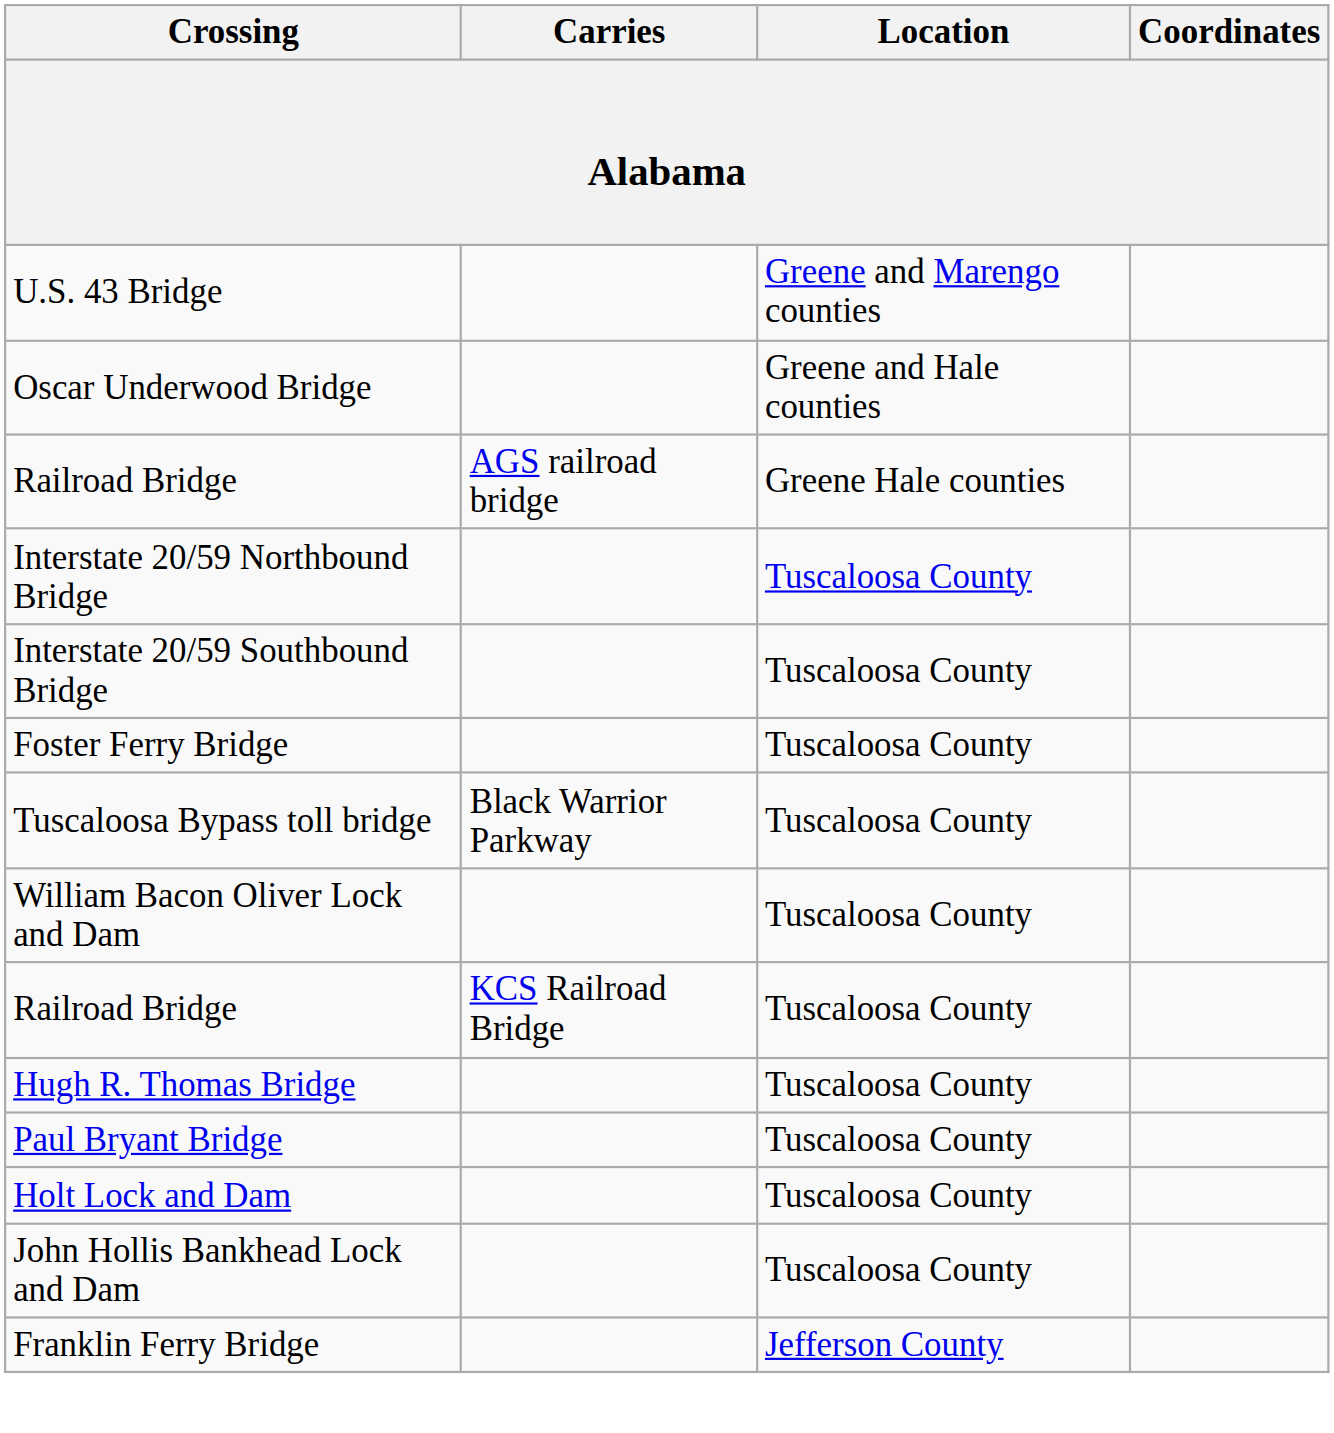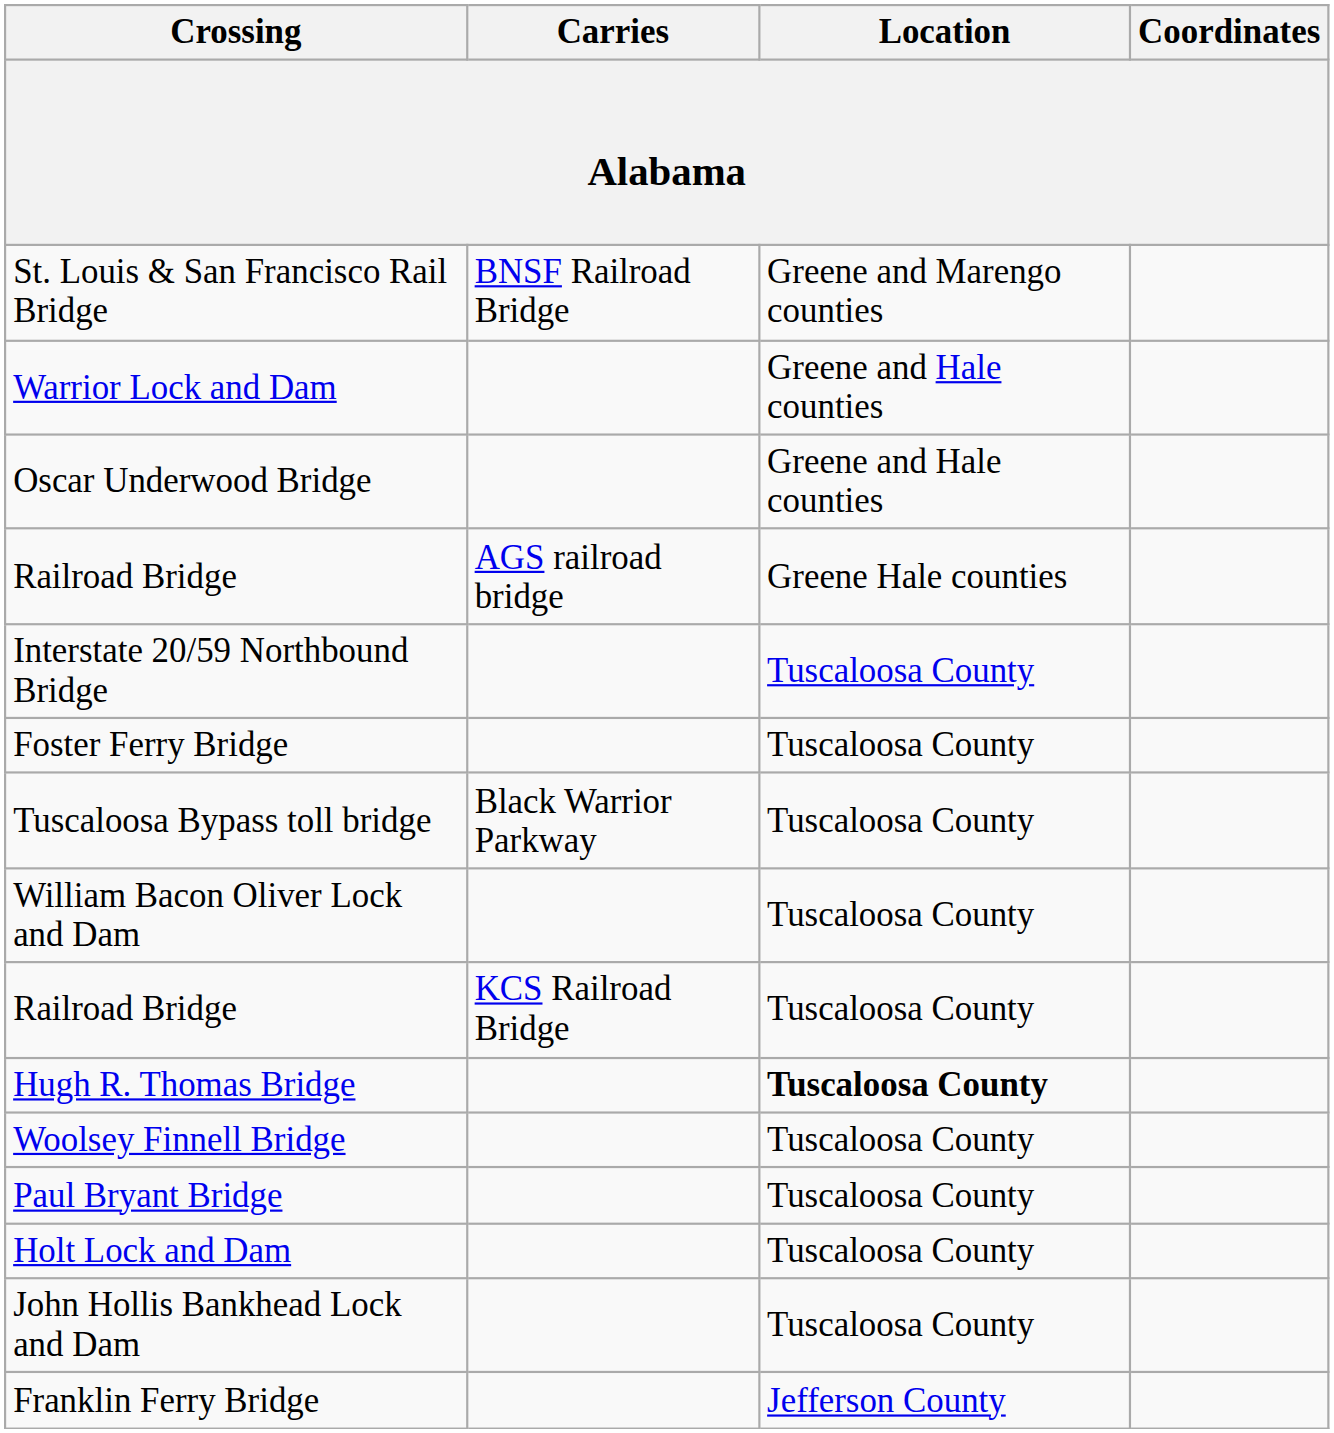- row: (118, 291)
+ row: (230, 291)
+ row: (175, 386)
- row: (211, 670)
(898, 1084) normal -> (907, 1084) bold
+ row: (179, 1139)
